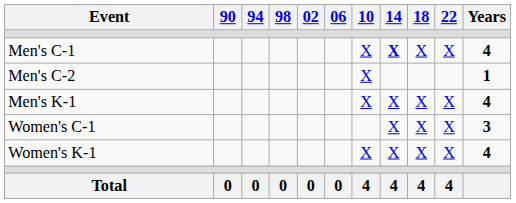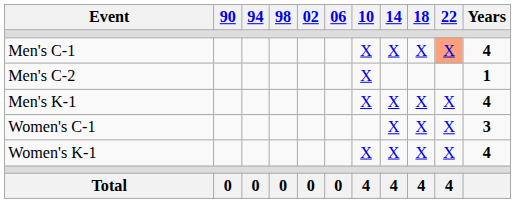(394, 50) bold -> (394, 50) normal
(449, 50) no background -> (449, 50) lightsalmon background
